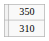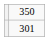(27, 28) 310 -> (27, 28) 301
